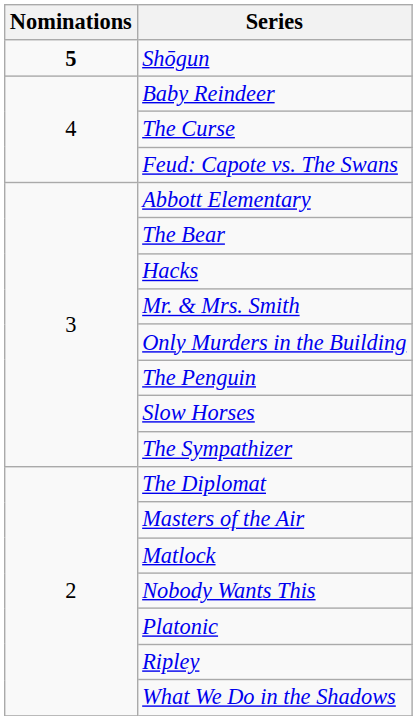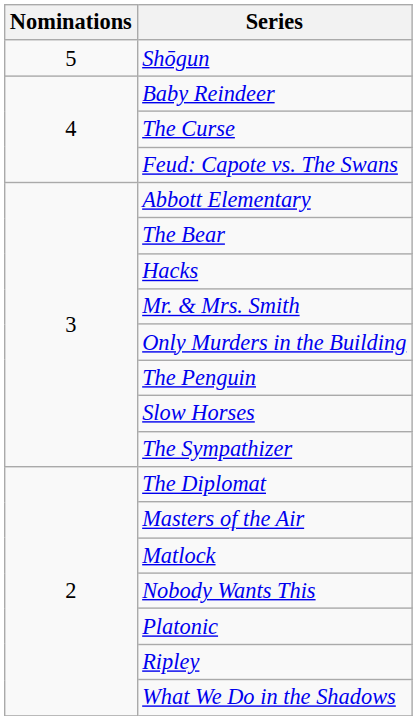(71, 57) bold -> (71, 57) normal
